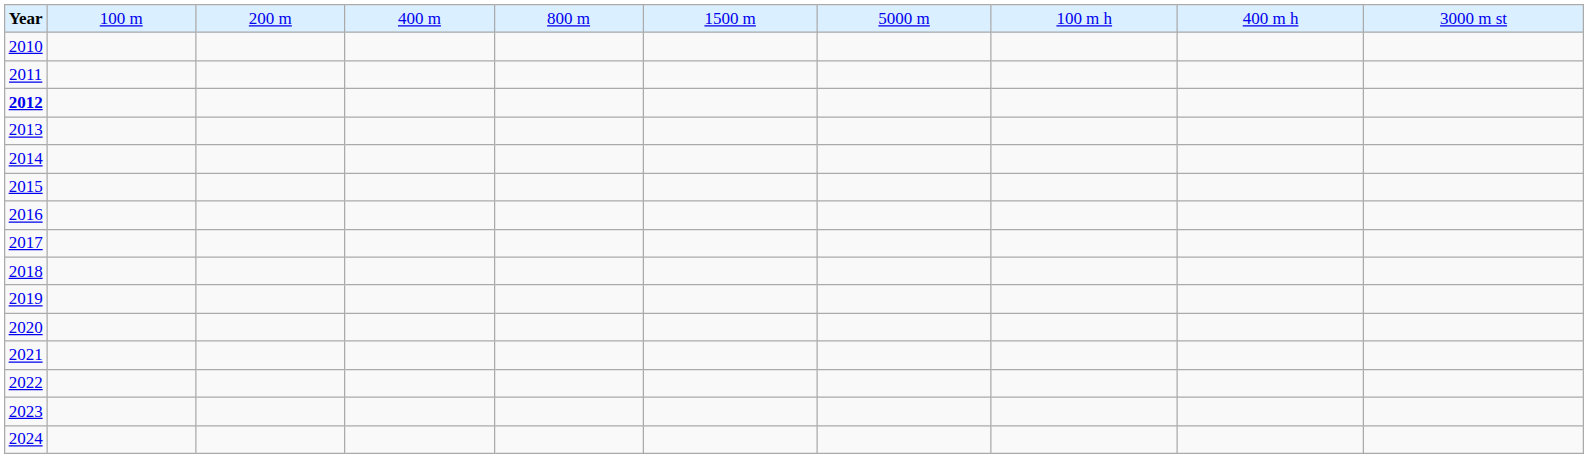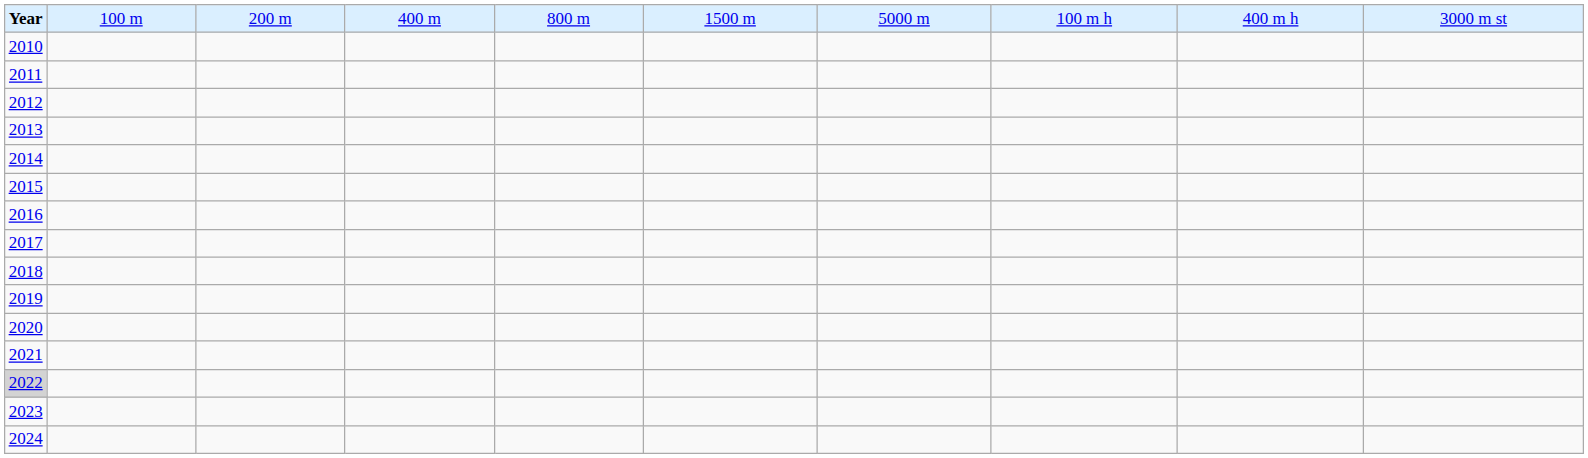(26, 102) bold -> (26, 102) normal
(26, 382) no background -> (26, 382) lightgrey background
